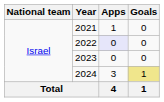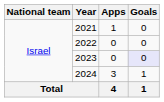(113, 43) lavender background -> (113, 43) no background
(144, 58) no background -> (144, 58) lavender background
(144, 74) khaki background -> (144, 74) no background
